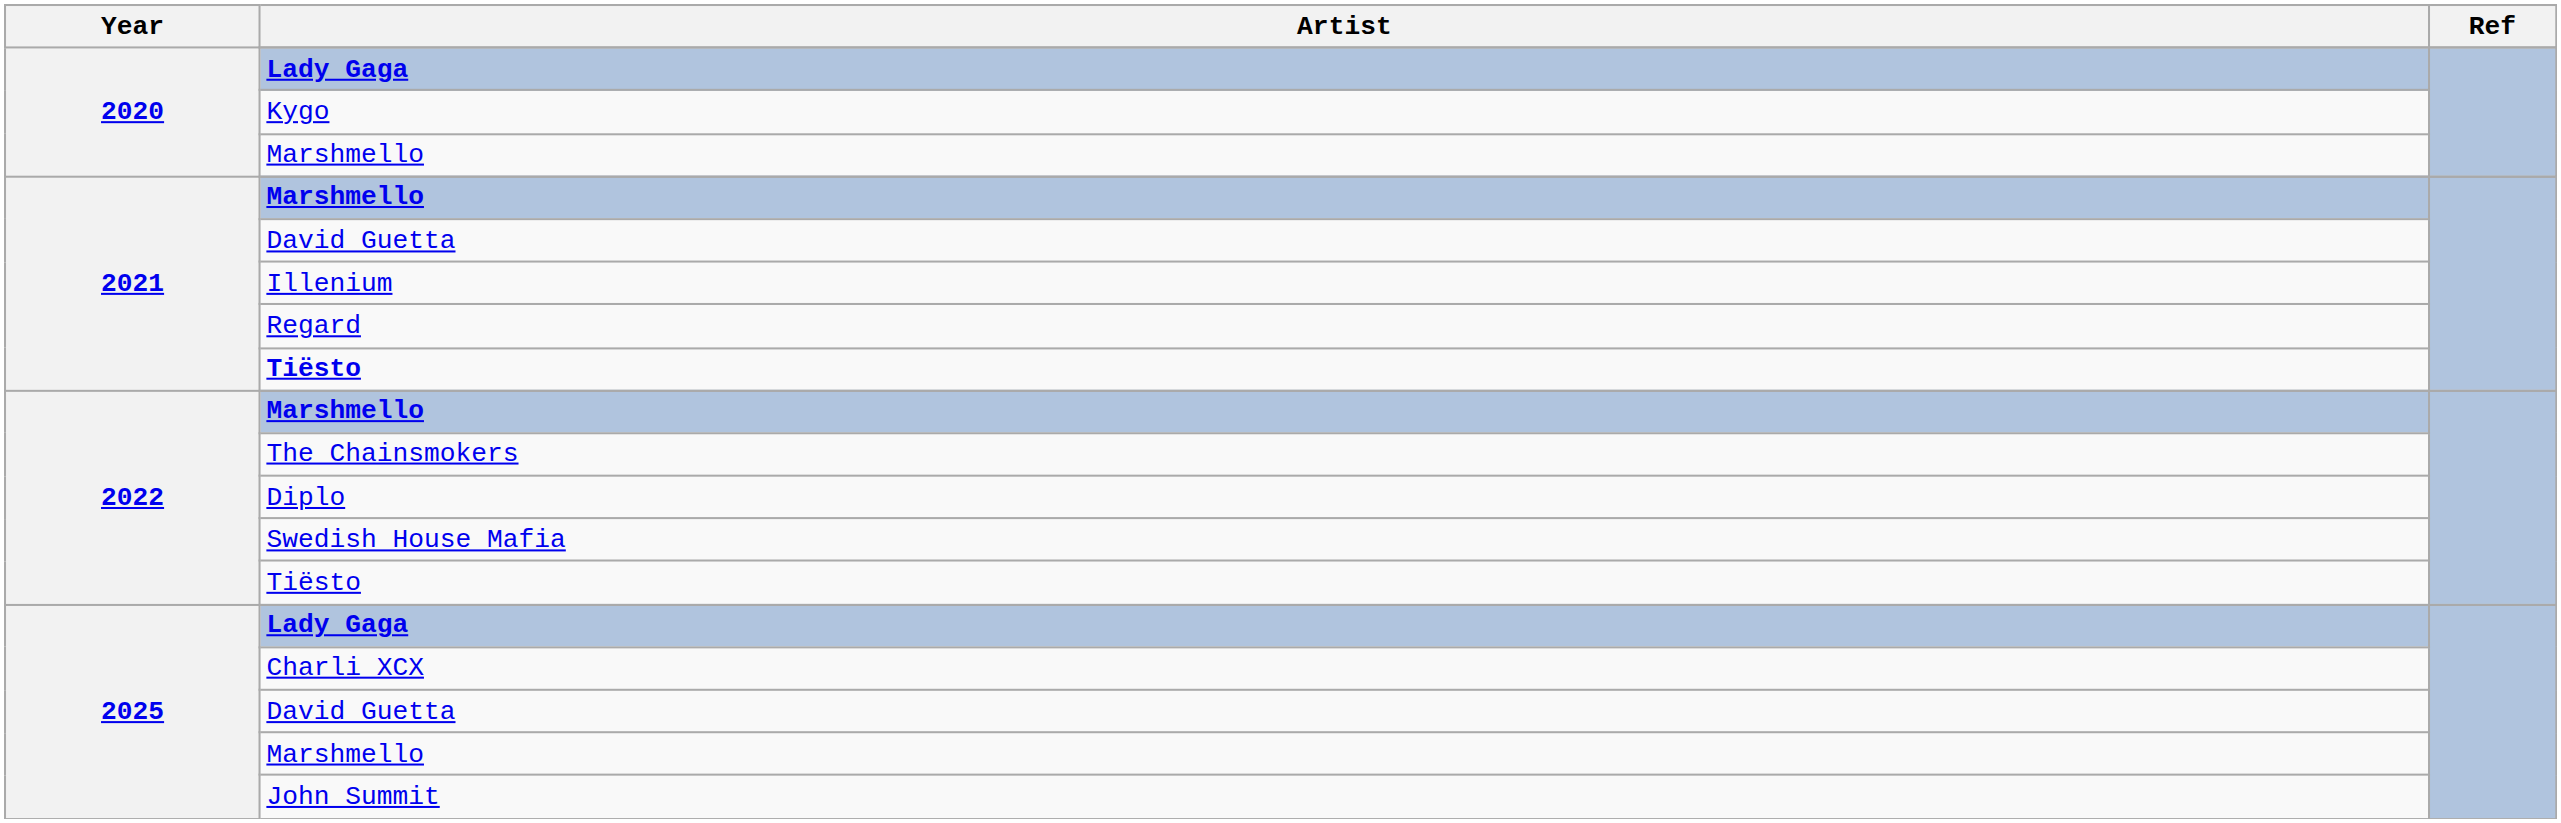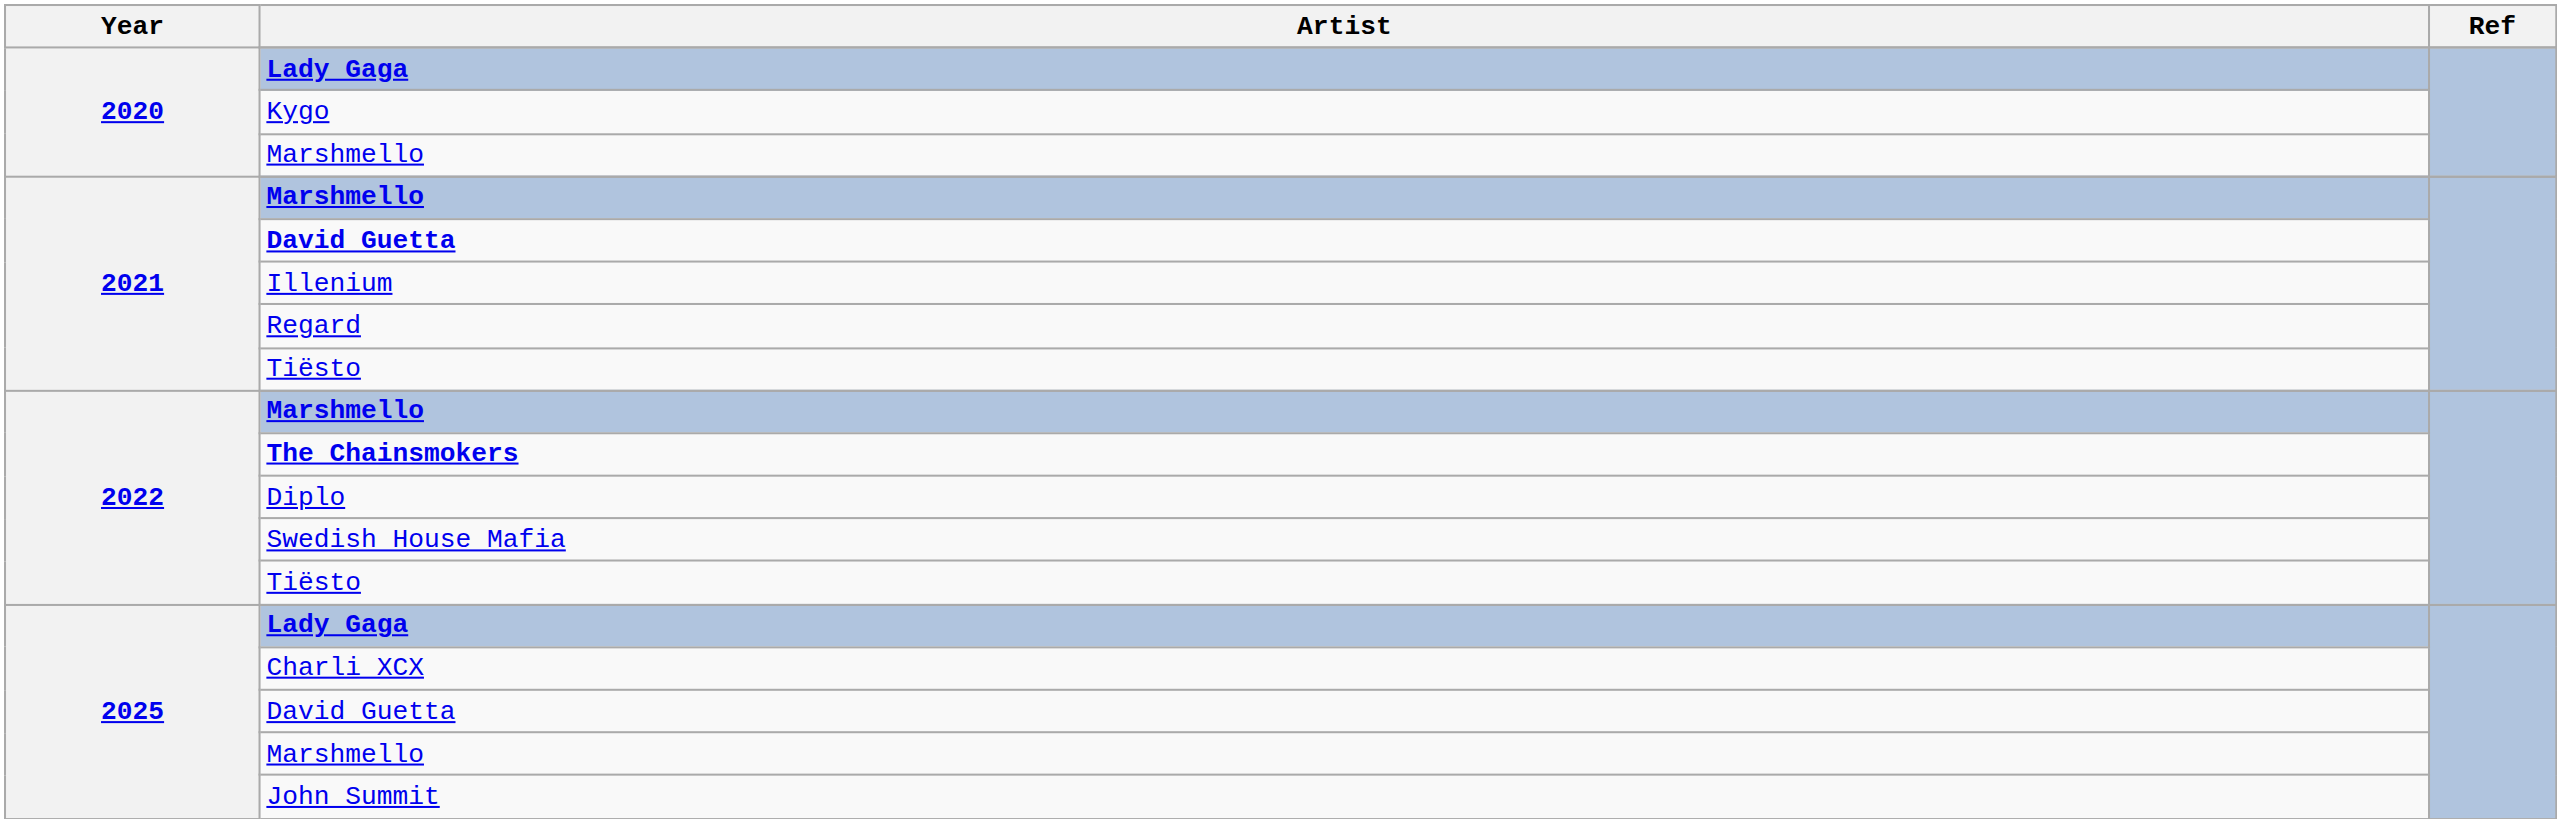(361, 240) normal -> (361, 240) bold
(314, 369) bold -> (314, 369) normal
(392, 454) normal -> (392, 454) bold
